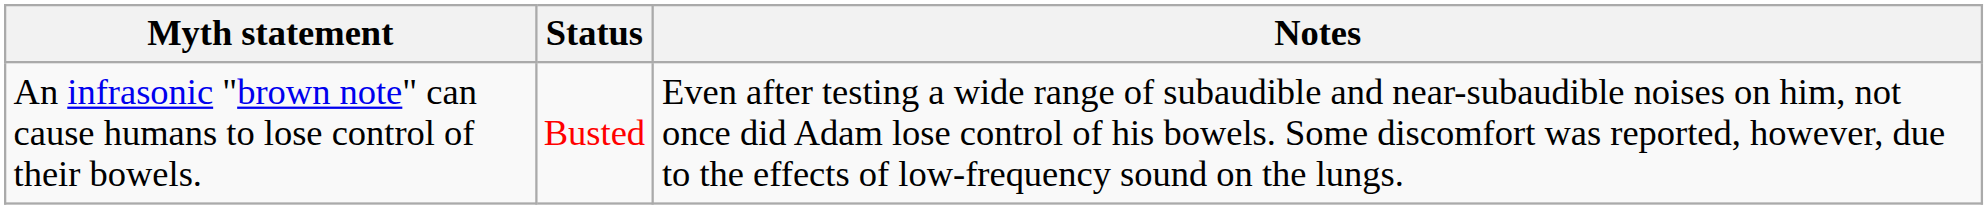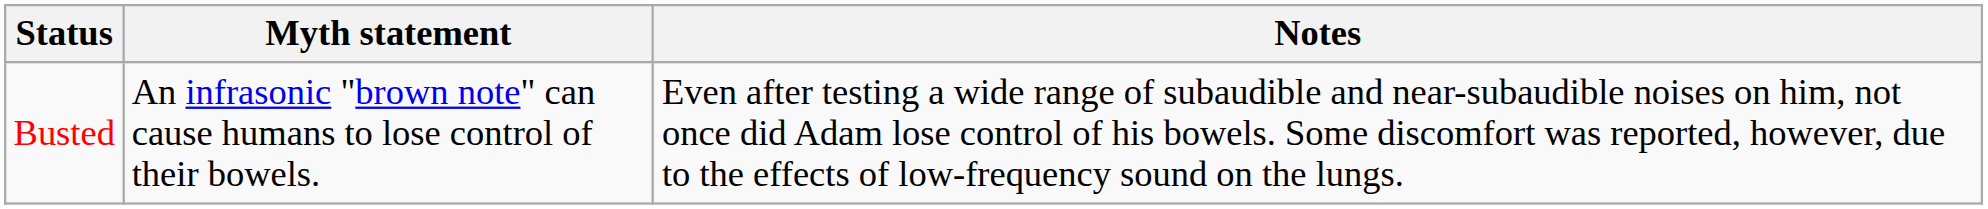columns swapped: (270, 33) <-> (594, 33)
